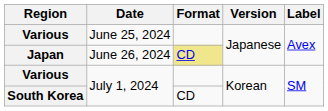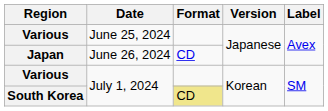(186, 55) khaki background -> (186, 55) no background
(186, 95) no background -> (186, 95) khaki background
